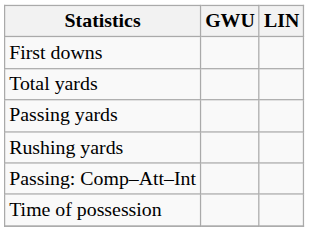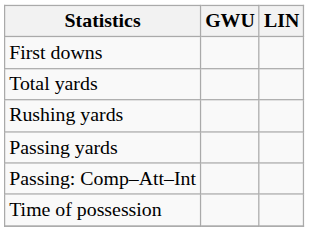rows swapped: (66, 146) <-> (63, 115)
